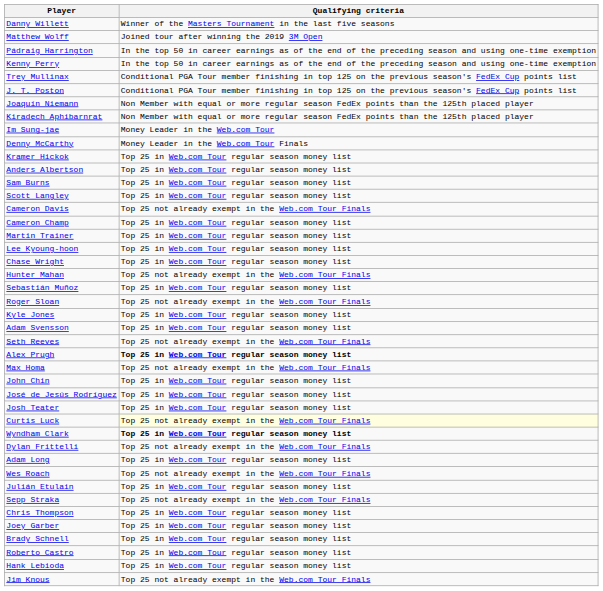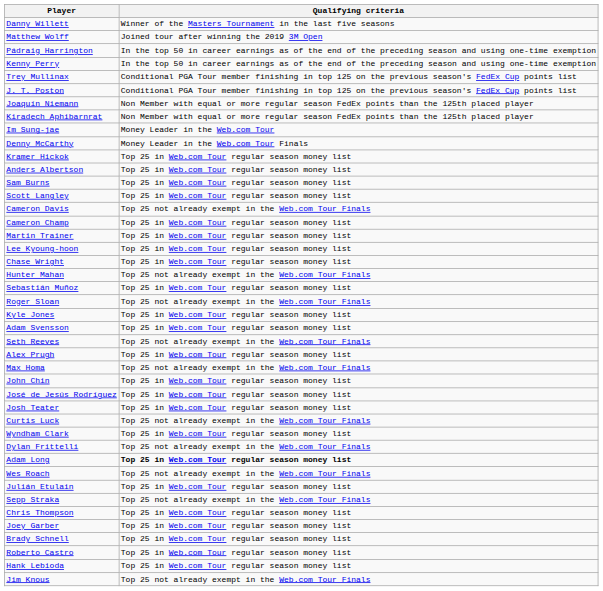(236, 355) bold -> (236, 355) normal
(246, 421) lightyellow background -> (246, 421) no background
(236, 434) bold -> (236, 434) normal
(236, 461) normal -> (236, 461) bold
